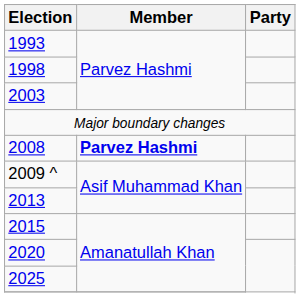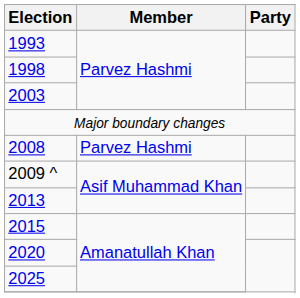(139, 148) bold -> (136, 148) normal
